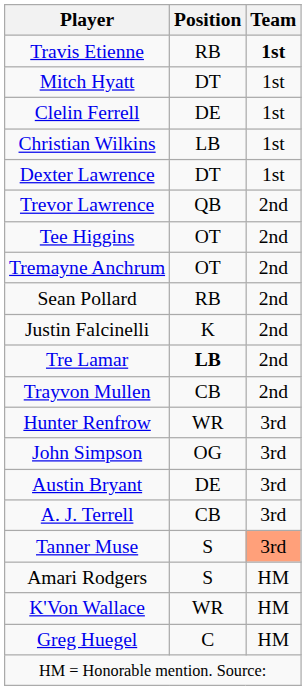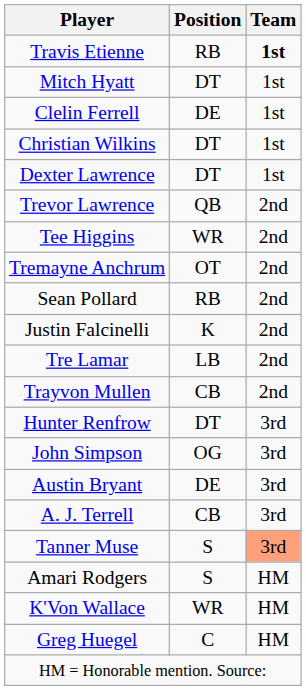(208, 143) LB -> (208, 143) DT
(208, 236) OT -> (208, 236) WR
(208, 360) bold -> (208, 360) normal
(208, 422) WR -> (208, 422) DT
